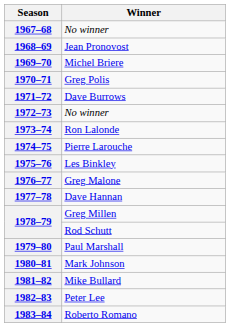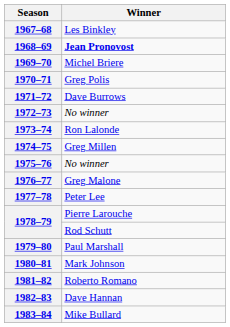(87, 29) No winner -> (90, 29) Les Binkley
(97, 46) normal -> (99, 46) bold
(98, 146) Pierre Larouche -> (90, 146) Greg Millen
(90, 163) Les Binkley -> (87, 163) No winner
(93, 197) Dave Hannan -> (85, 197) Peter Lee
(90, 213) Greg Millen -> (98, 213) Pierre Larouche
(93, 280) Mike Bullard -> (101, 280) Roberto Romano
(85, 297) Peter Lee -> (93, 297) Dave Hannan
(101, 314) Roberto Romano -> (93, 314) Mike Bullard
